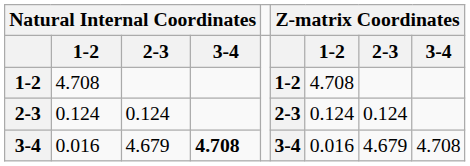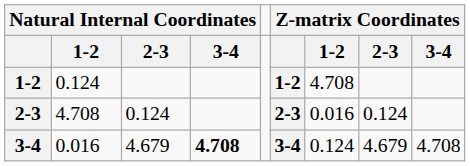(78, 82) 4.708 -> (78, 82) 0.124
(78, 113) 0.124 -> (78, 113) 4.708
(332, 113) 0.124 -> (332, 113) 0.016
(332, 144) 0.016 -> (332, 144) 0.124
